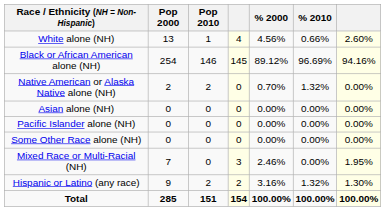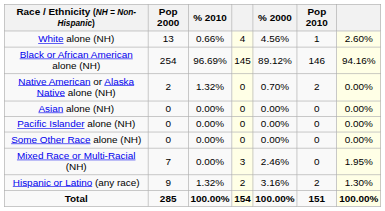columns swapped: (208, 17) <-> (315, 17)
